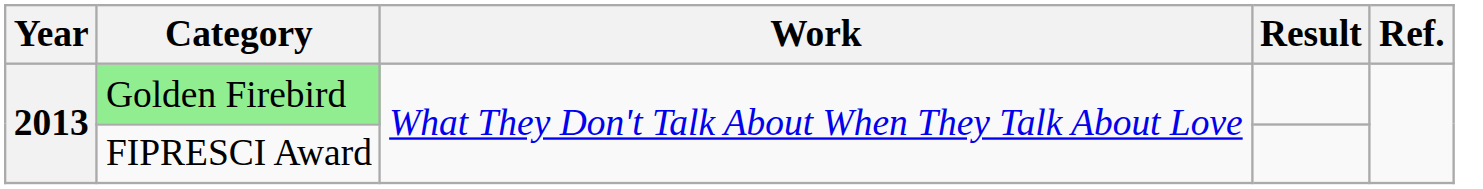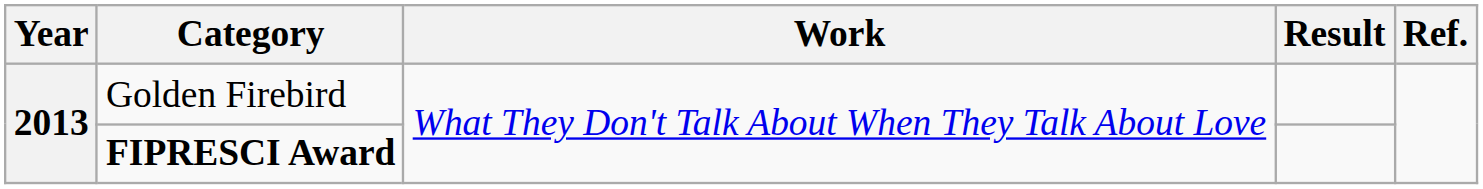(226, 93) lightgreen background -> (226, 93) no background
(239, 152) normal -> (251, 152) bold
